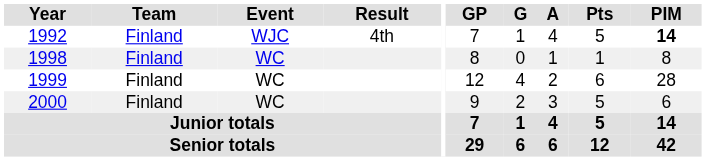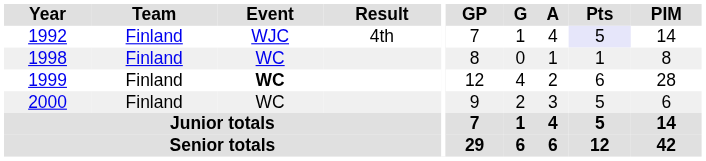(600, 36) no background -> (600, 36) lavender background
(666, 36) bold -> (666, 36) normal
(270, 80) normal -> (270, 80) bold
